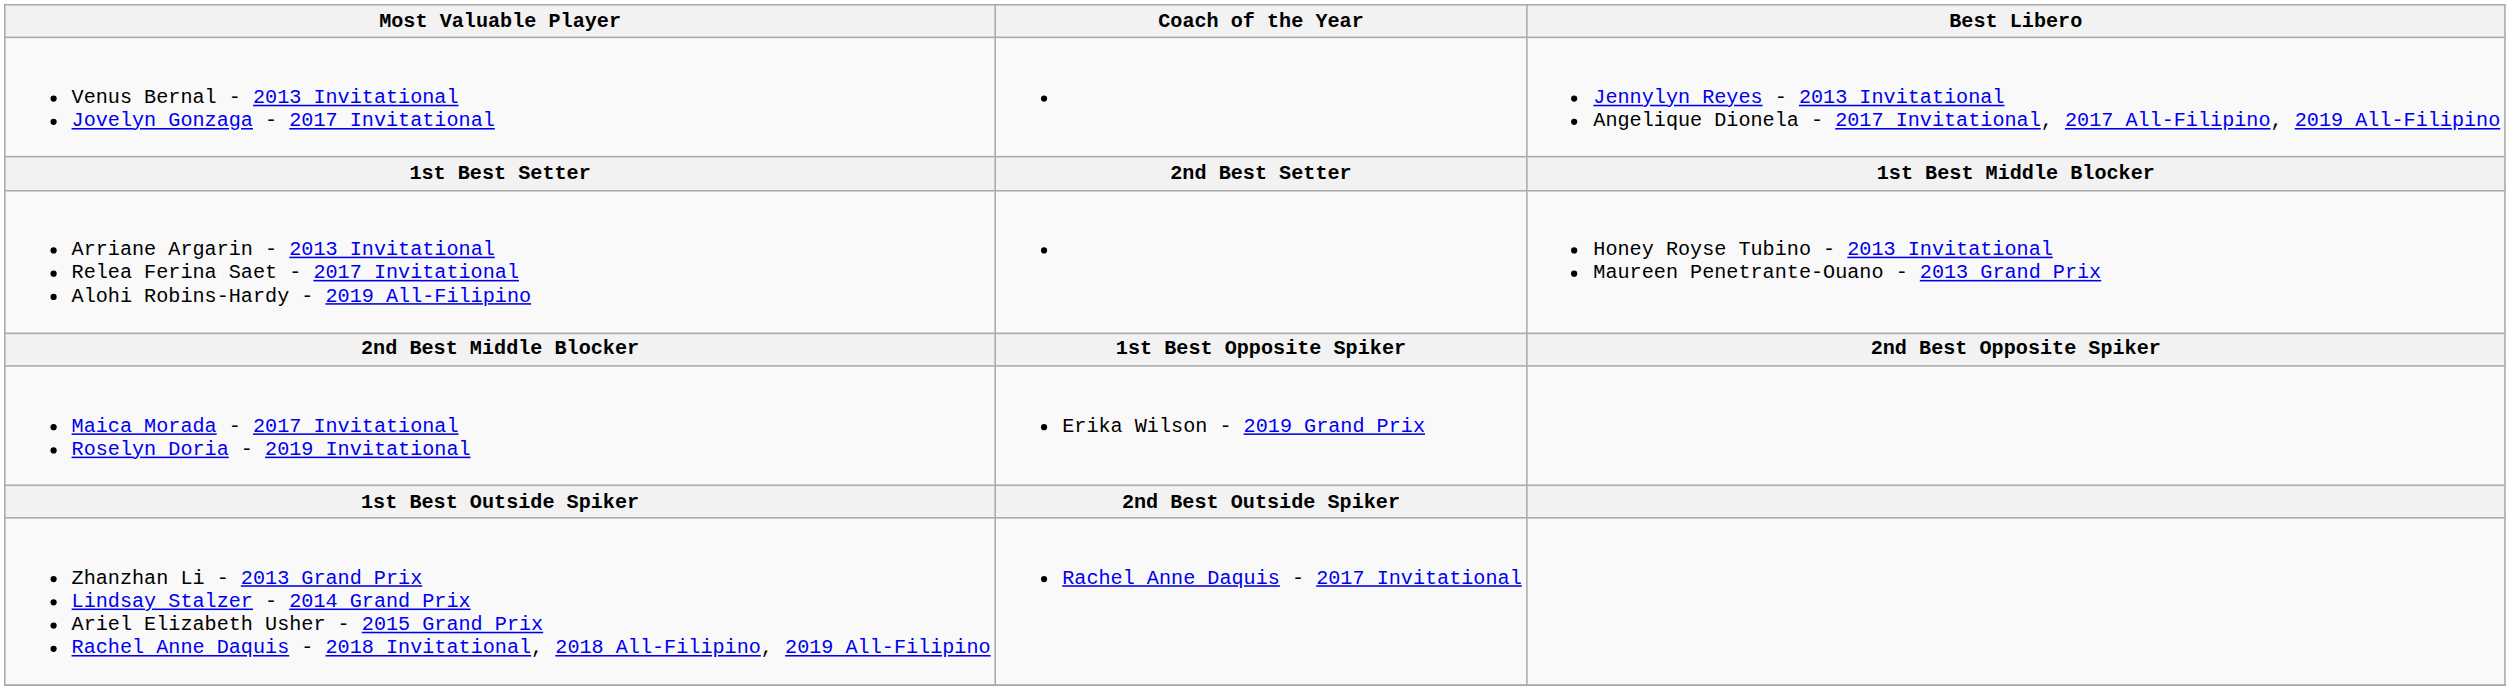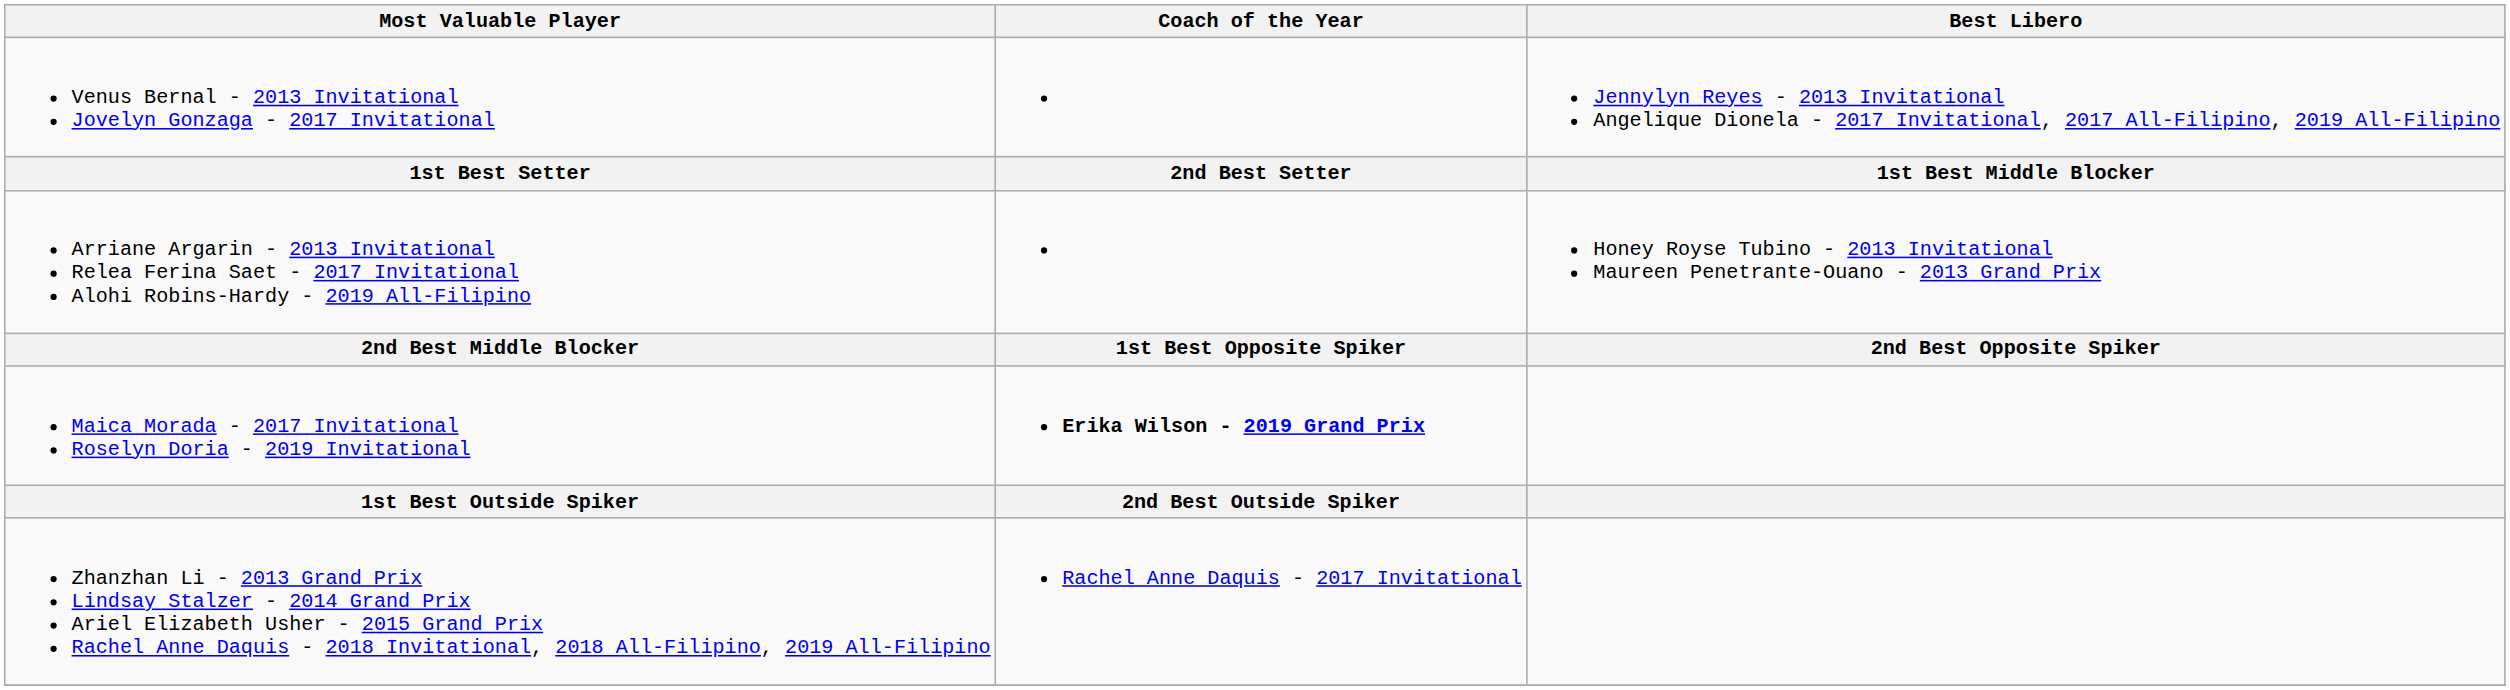(1261, 426) normal -> (1261, 426) bold
